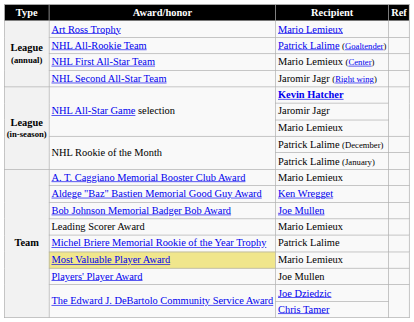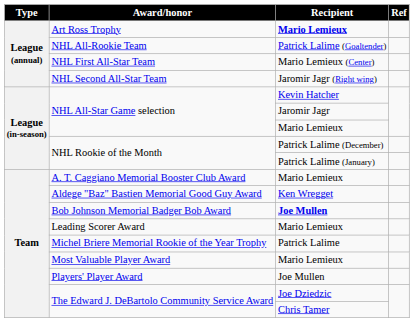(310, 29) normal -> (313, 29) bold
(311, 95) bold -> (308, 95) normal
(301, 210) normal -> (303, 210) bold
(111, 260) khaki background -> (111, 260) no background
